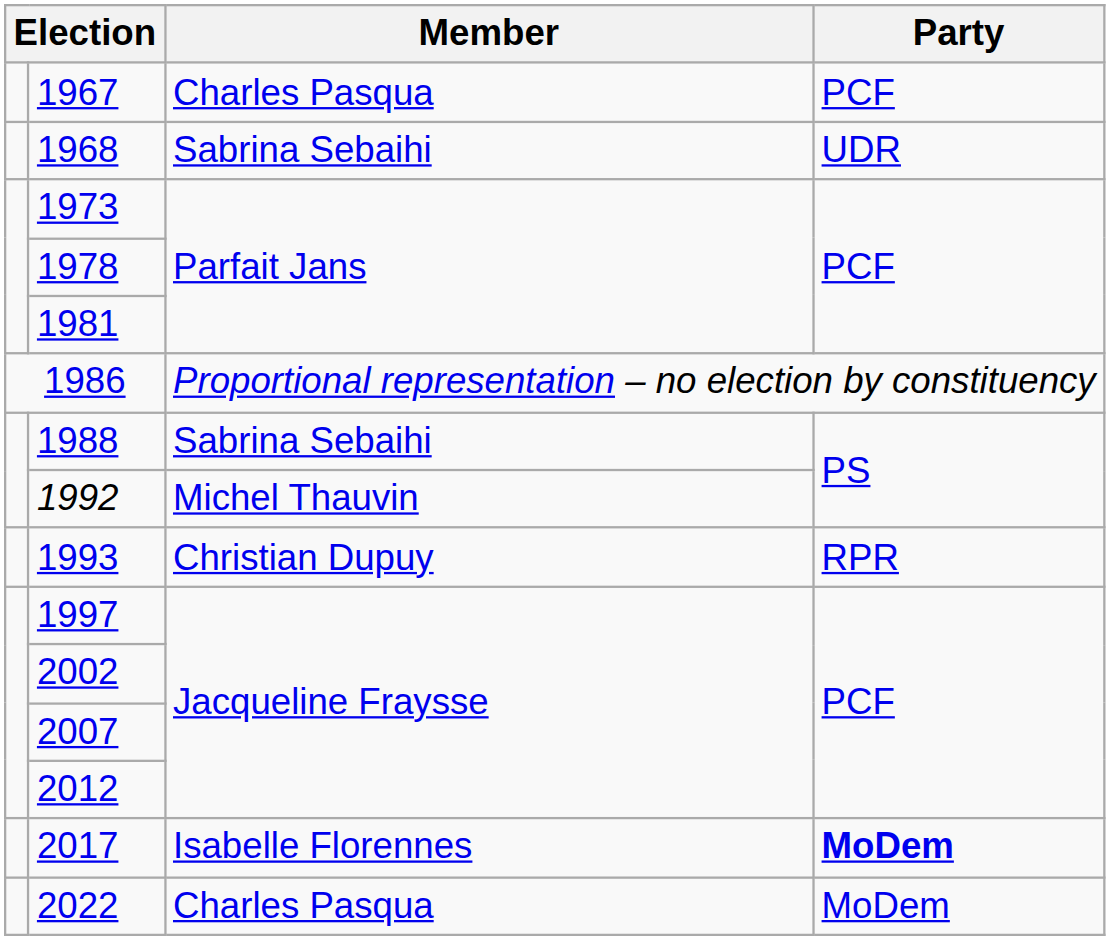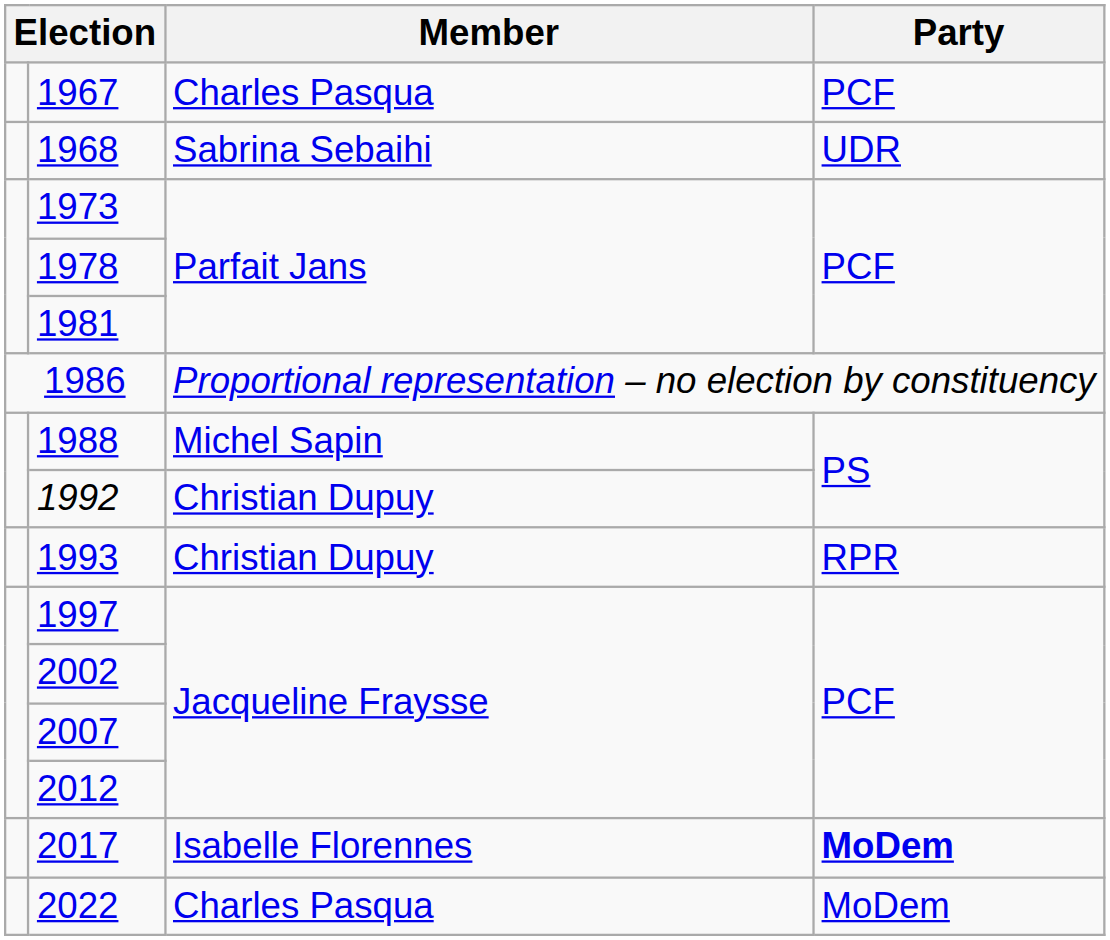(302, 440) Sabrina Sebaihi -> (278, 440) Michel Sapin
(296, 498) Michel Thauvin -> (303, 498) Christian Dupuy
